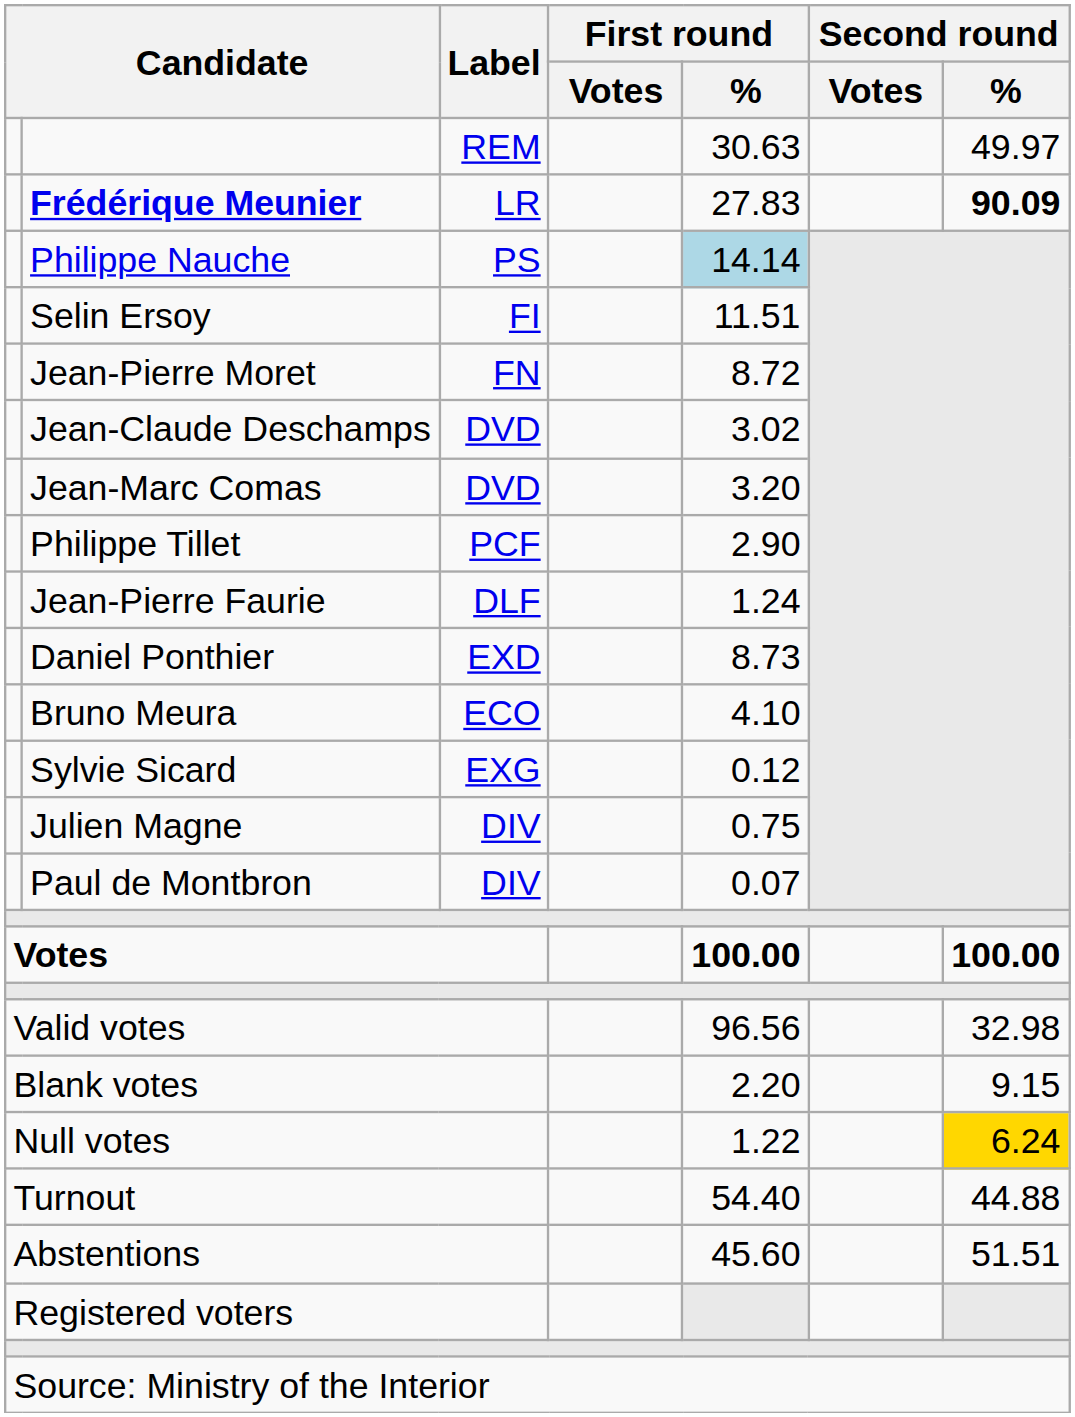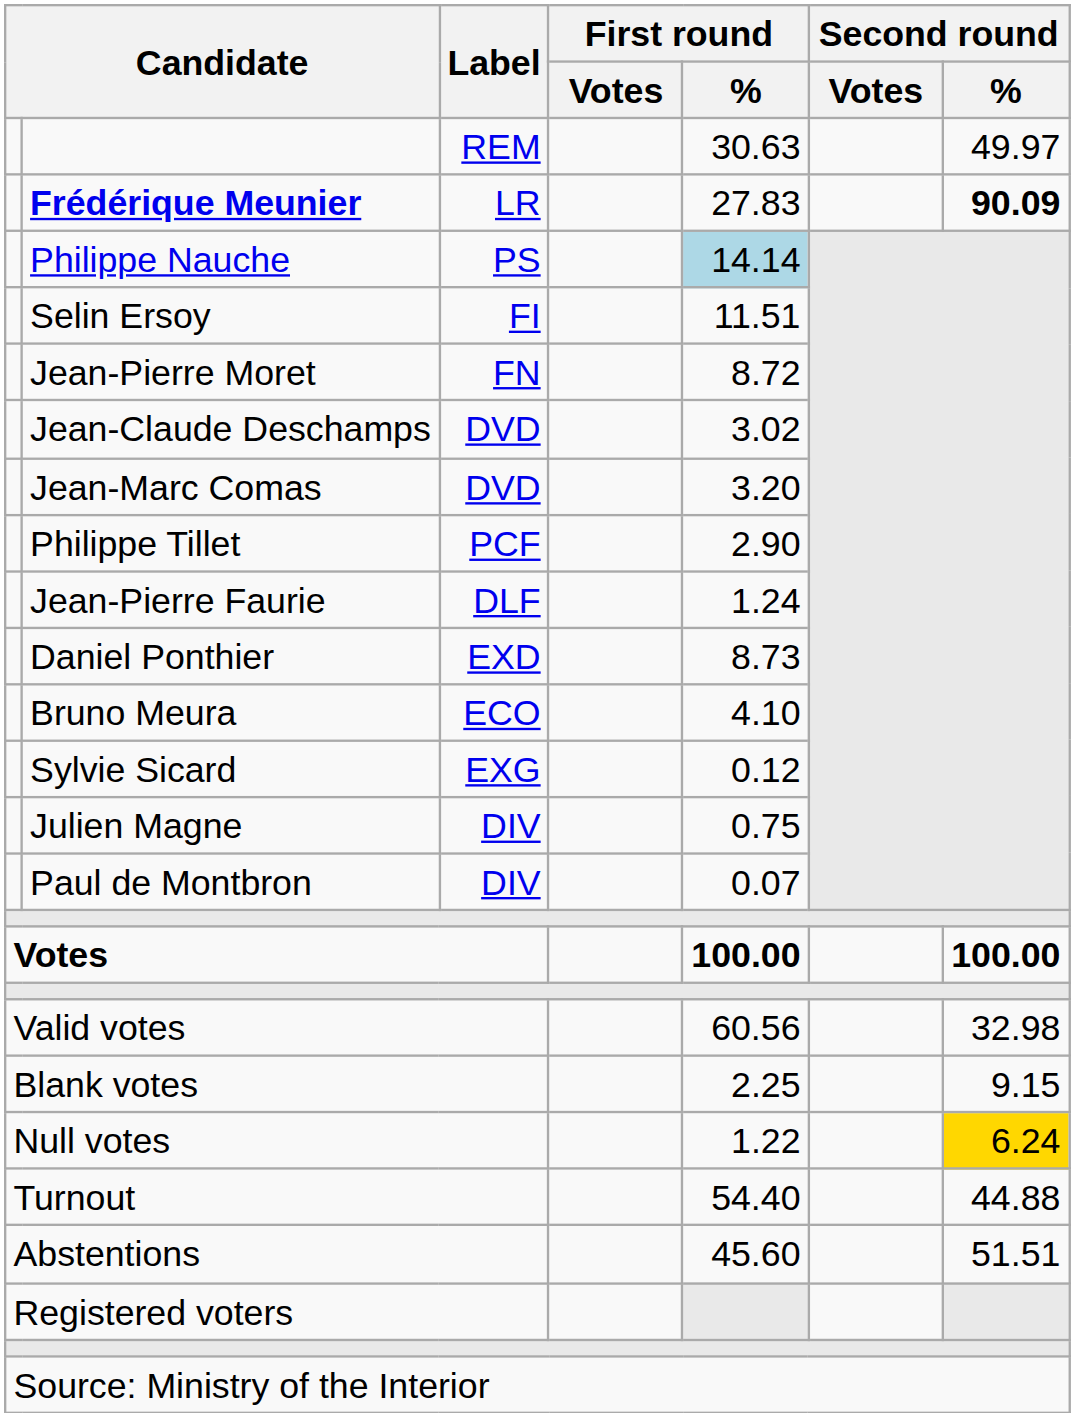(756, 1028) 96.56 -> (756, 1028) 60.56
(766, 1085) 2.20 -> (766, 1085) 2.25
